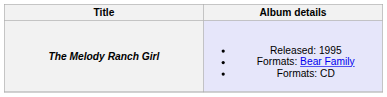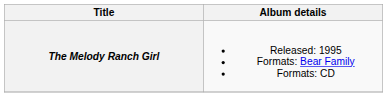(293, 62) lavender background -> (293, 62) no background
